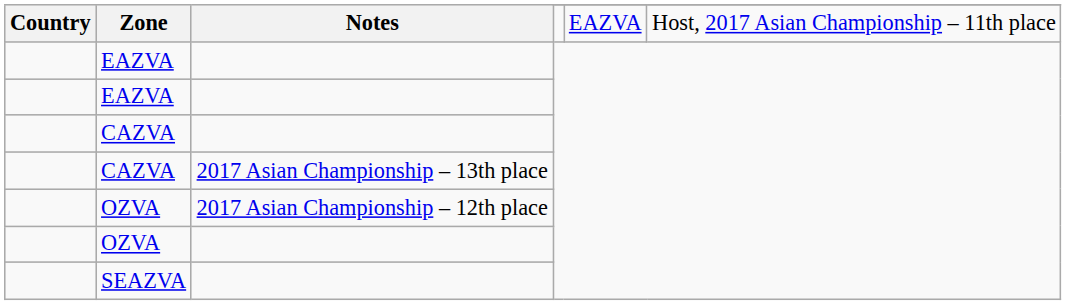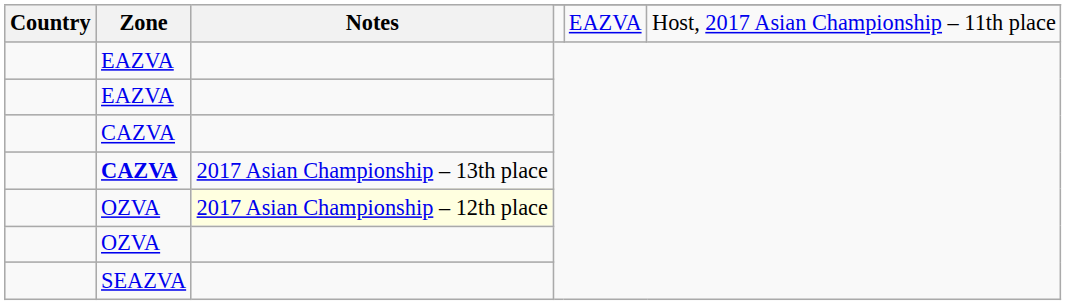(138, 170) normal -> (139, 170) bold
(372, 207) no background -> (372, 207) lightyellow background
